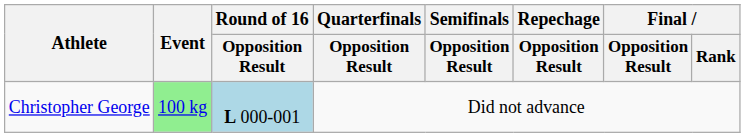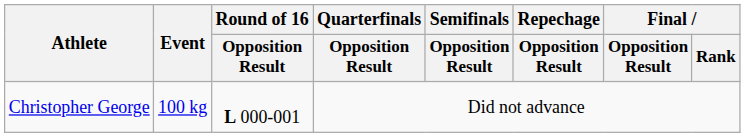(183, 107) lightgreen background -> (183, 107) no background
(262, 117) lightblue background -> (262, 117) no background
